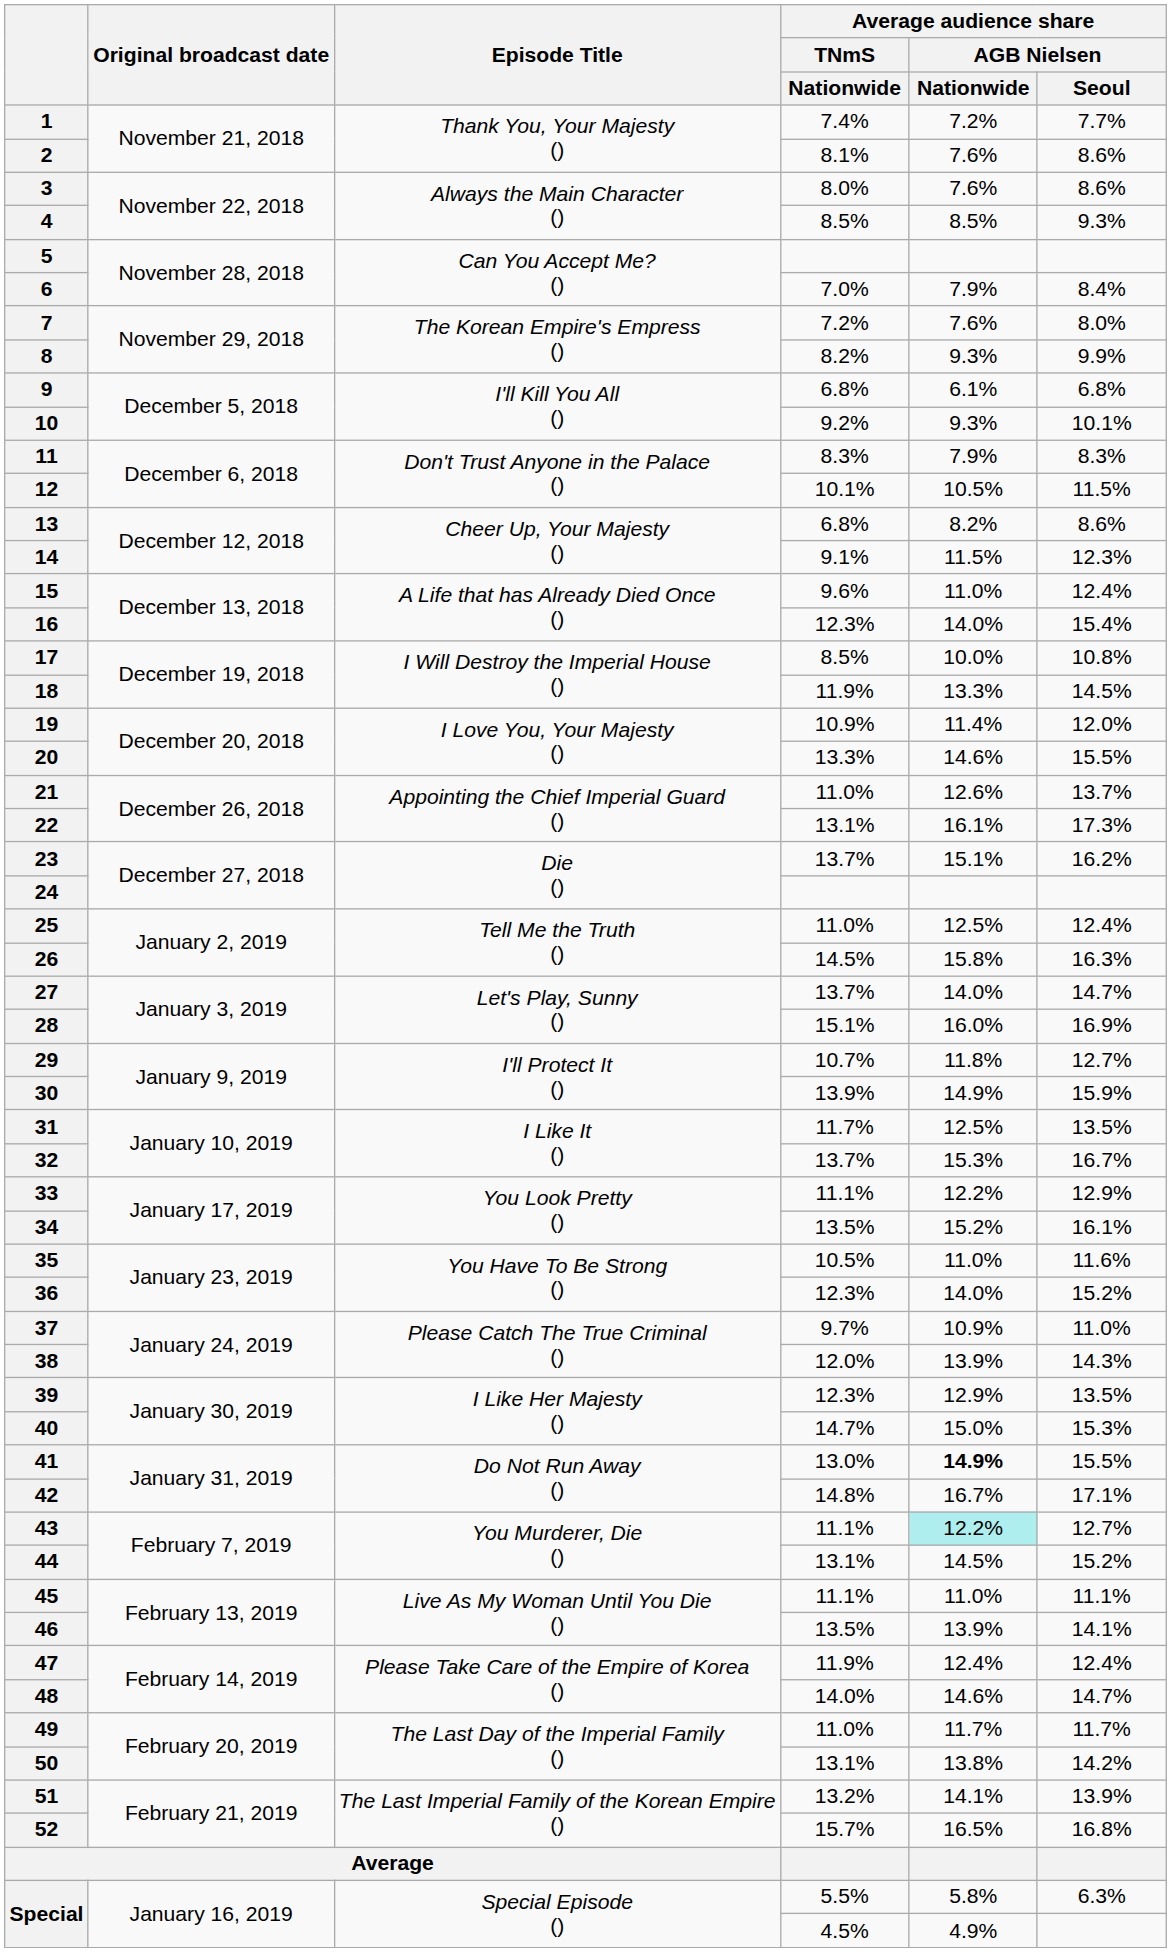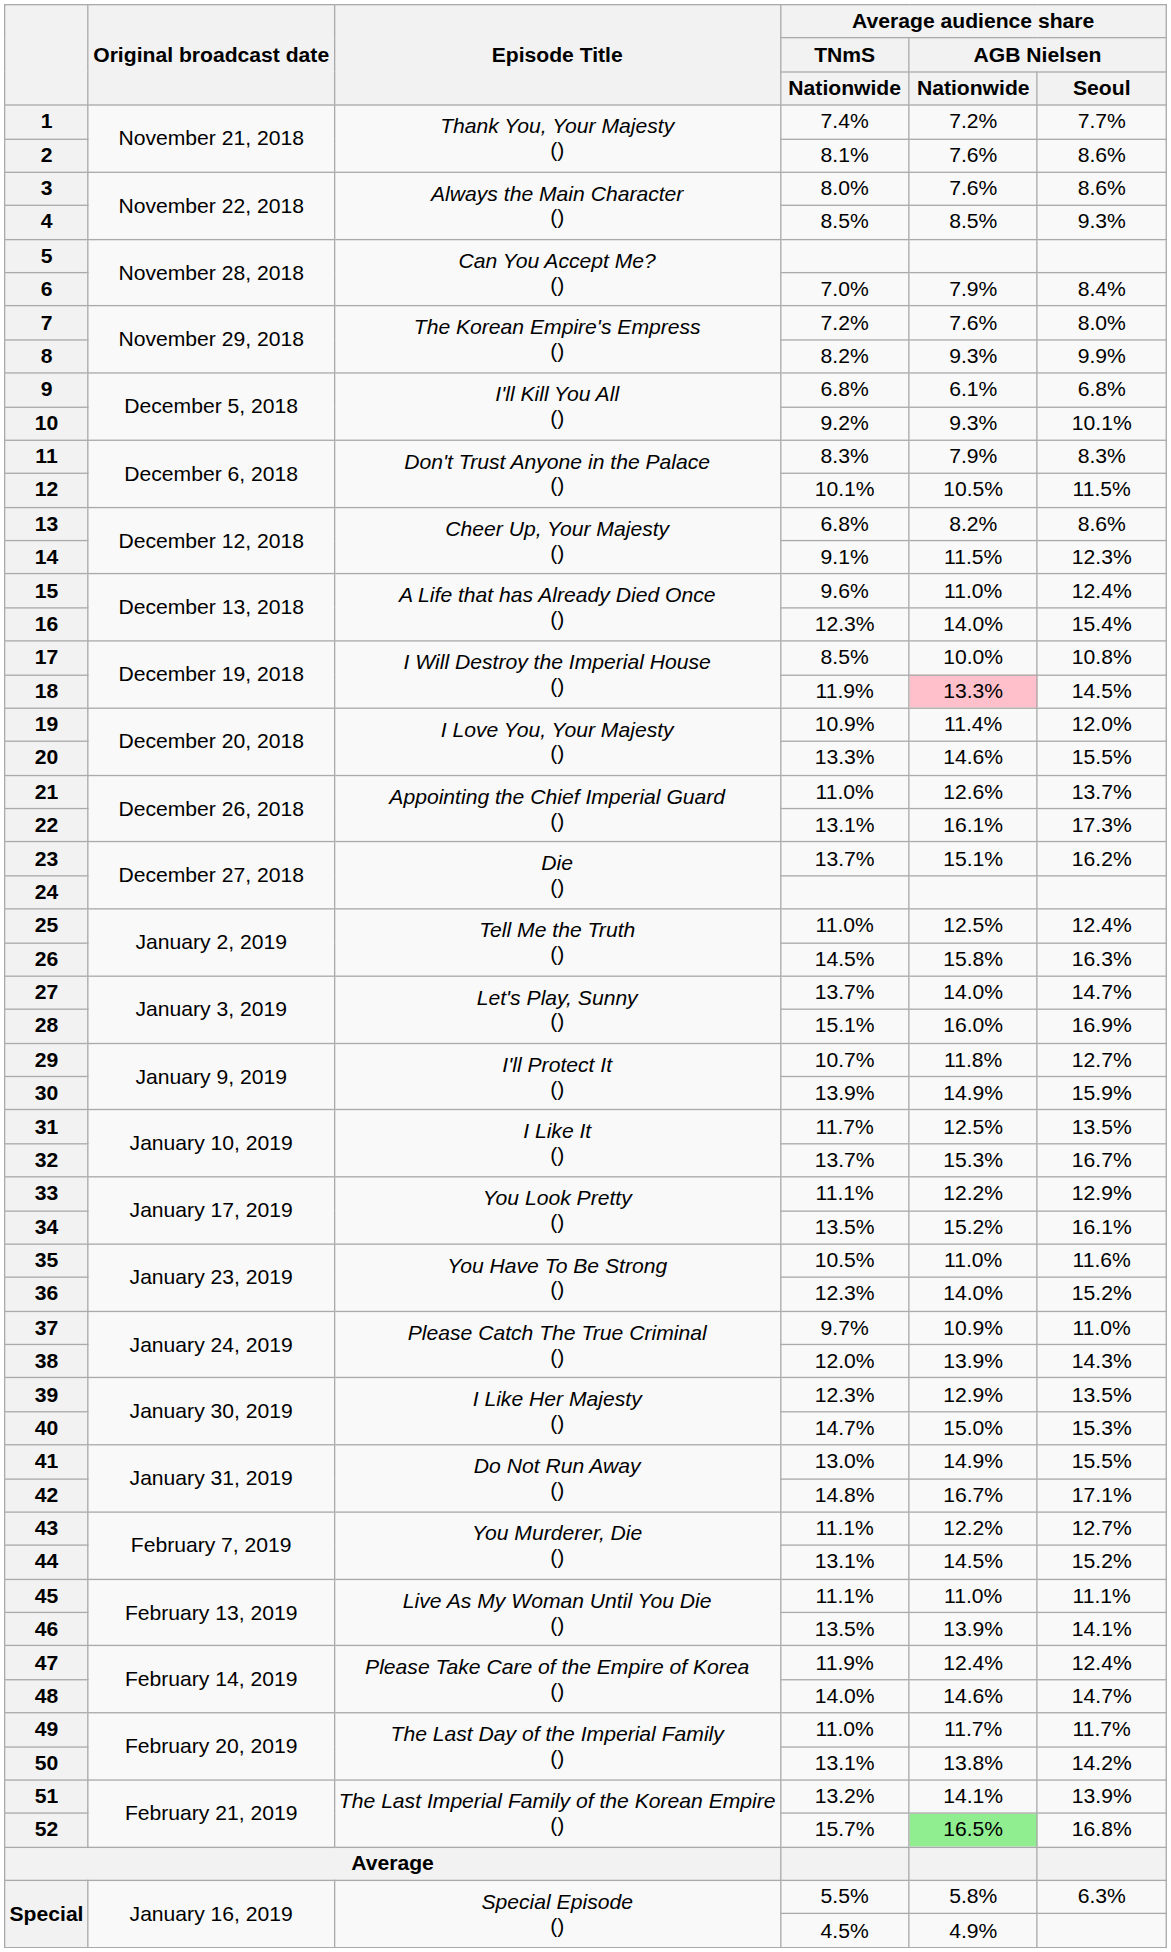(973, 691) no background -> (973, 691) pink background
(973, 1461) bold -> (973, 1461) normal
(973, 1528) paleturquoise background -> (973, 1528) no background
(973, 1829) no background -> (973, 1829) lightgreen background
